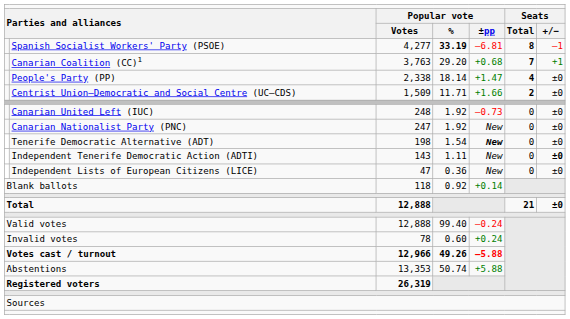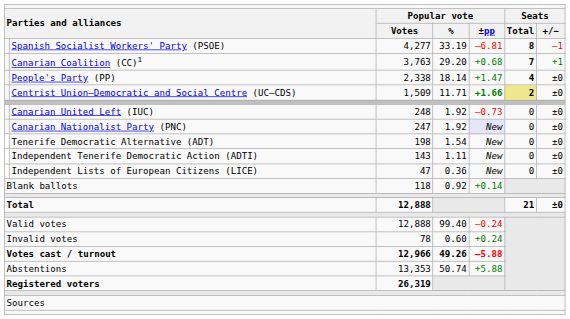(453, 46) bold -> (453, 46) normal
(489, 93) normal -> (489, 93) bold
(531, 93) no background -> (531, 93) khaki background
(494, 127) no background -> (494, 127) lavender background
(494, 141) bold -> (494, 141) normal
(558, 156) bold -> (558, 156) normal
